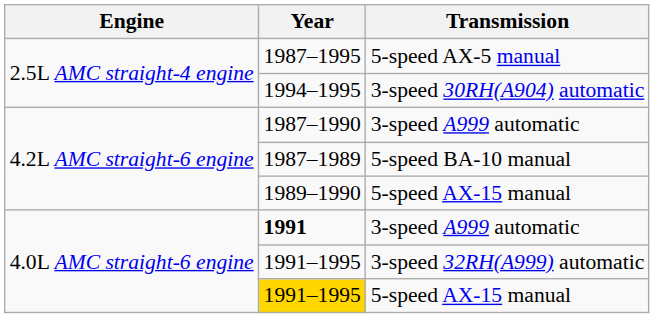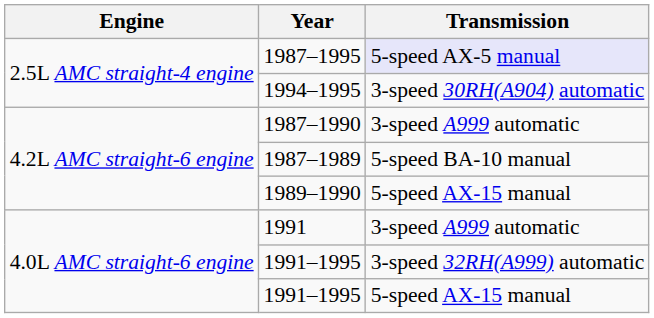(466, 55) no background -> (466, 55) lavender background
(285, 227) bold -> (285, 227) normal
(312, 295) gold background -> (312, 295) no background
